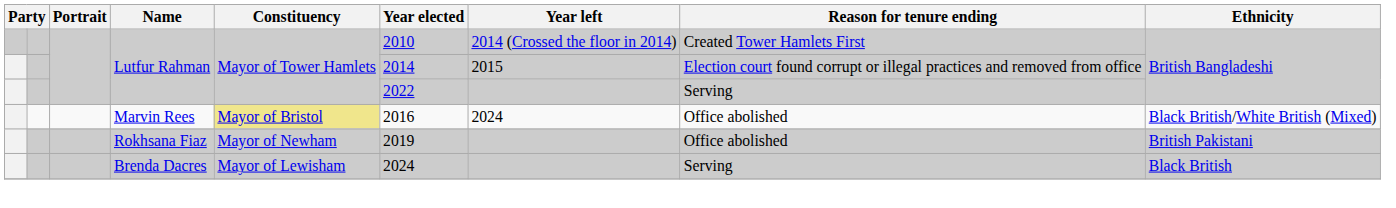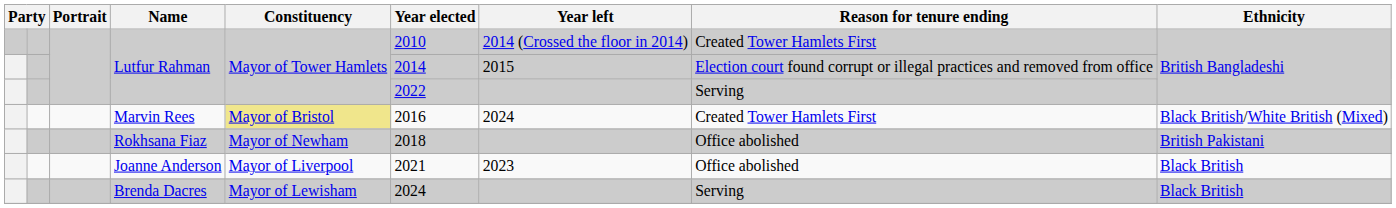(736, 116) Office abolished -> (786, 116) Created Tower Hamlets First
(399, 141) 2019 -> (410, 141) 2018
+ row: (16, 166)
